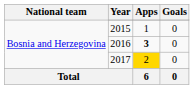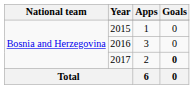(146, 44) bold -> (146, 44) normal
(146, 60) gold background -> (146, 60) no background
(175, 60) normal -> (175, 60) bold
